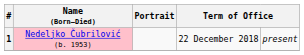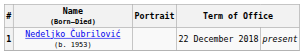(73, 39) pink background -> (73, 39) no background
